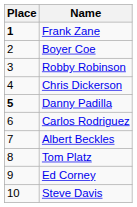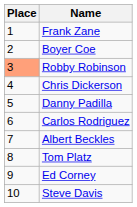(10, 31) bold -> (10, 31) normal
(10, 67) no background -> (10, 67) lightsalmon background
(10, 103) bold -> (10, 103) normal
